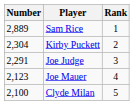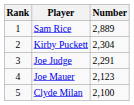columns swapped: (116, 12) <-> (24, 12)
